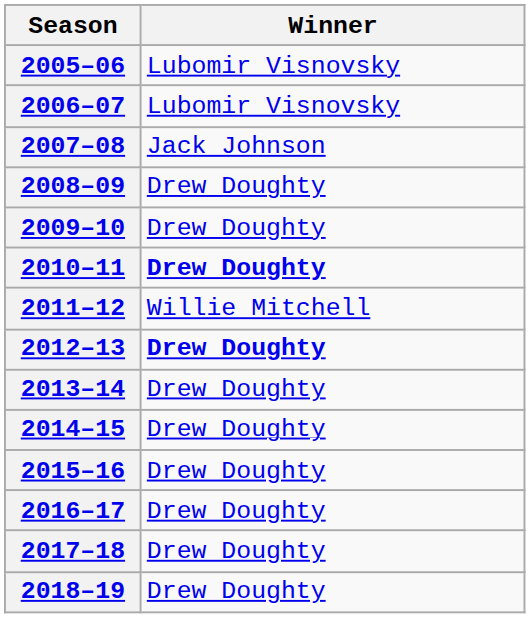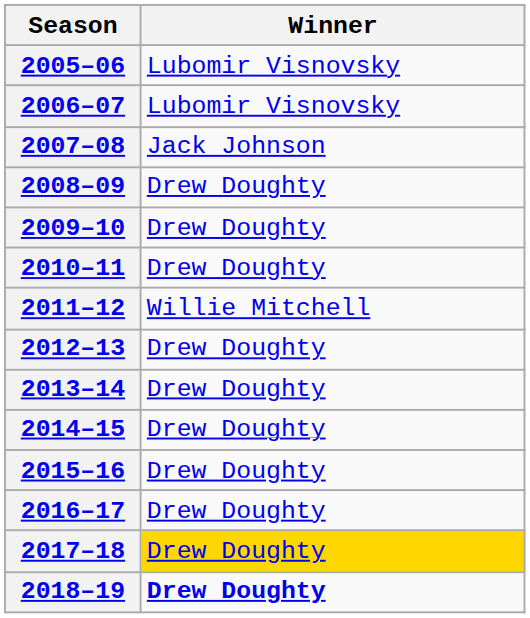(236, 268) bold -> (236, 268) normal
(236, 349) bold -> (236, 349) normal
(236, 551) no background -> (236, 551) gold background
(236, 592) normal -> (236, 592) bold
